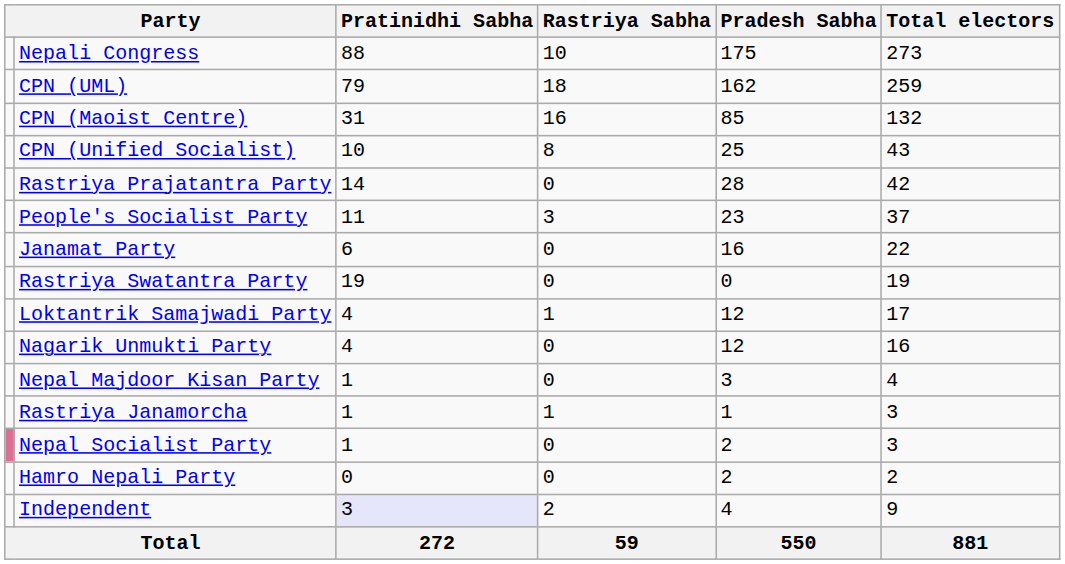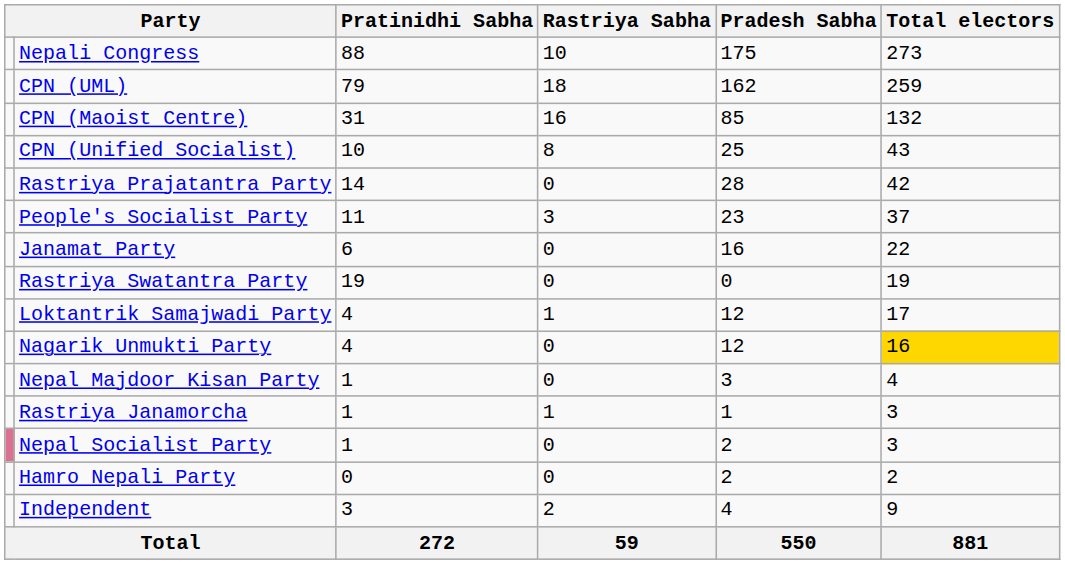(898, 347) no background -> (898, 347) gold background
(347, 511) lavender background -> (347, 511) no background
